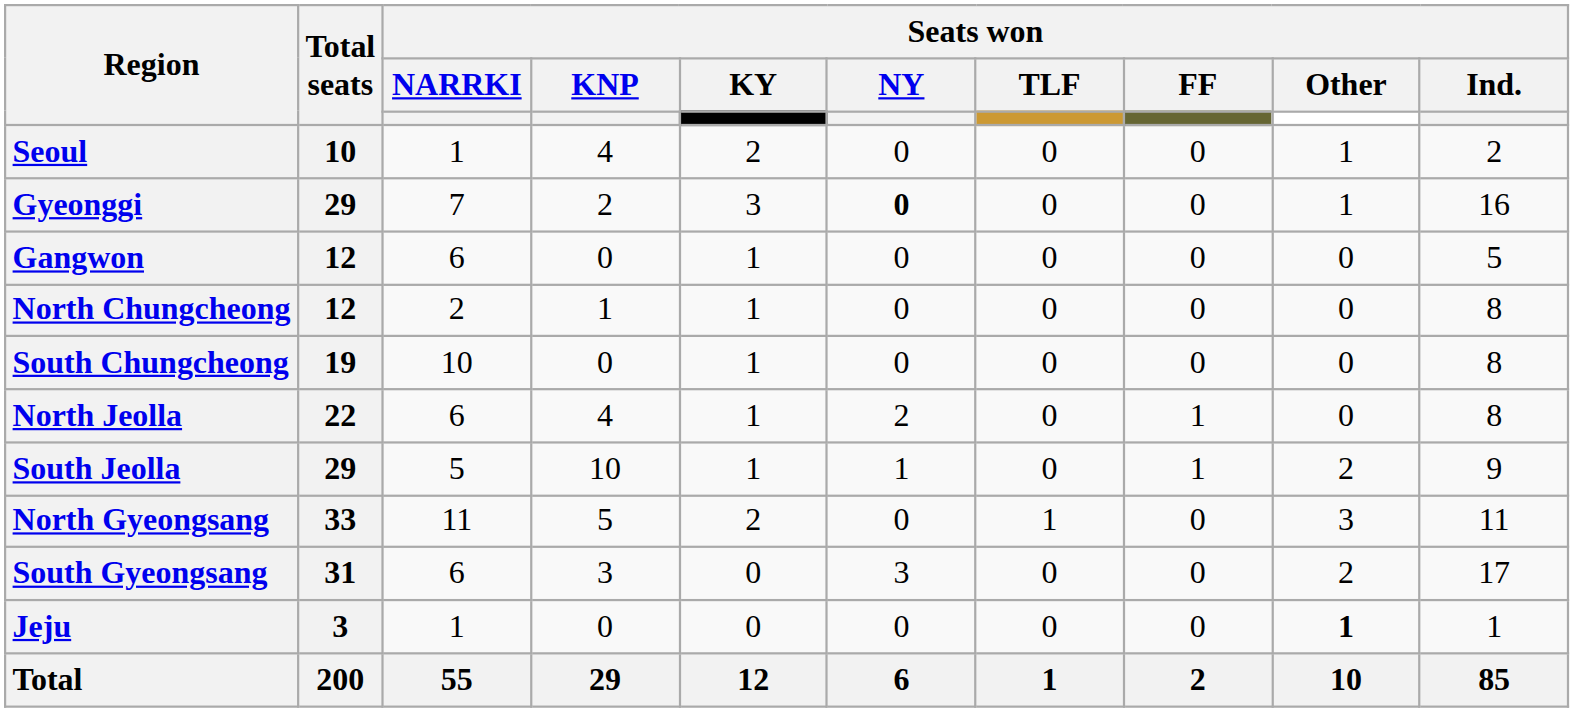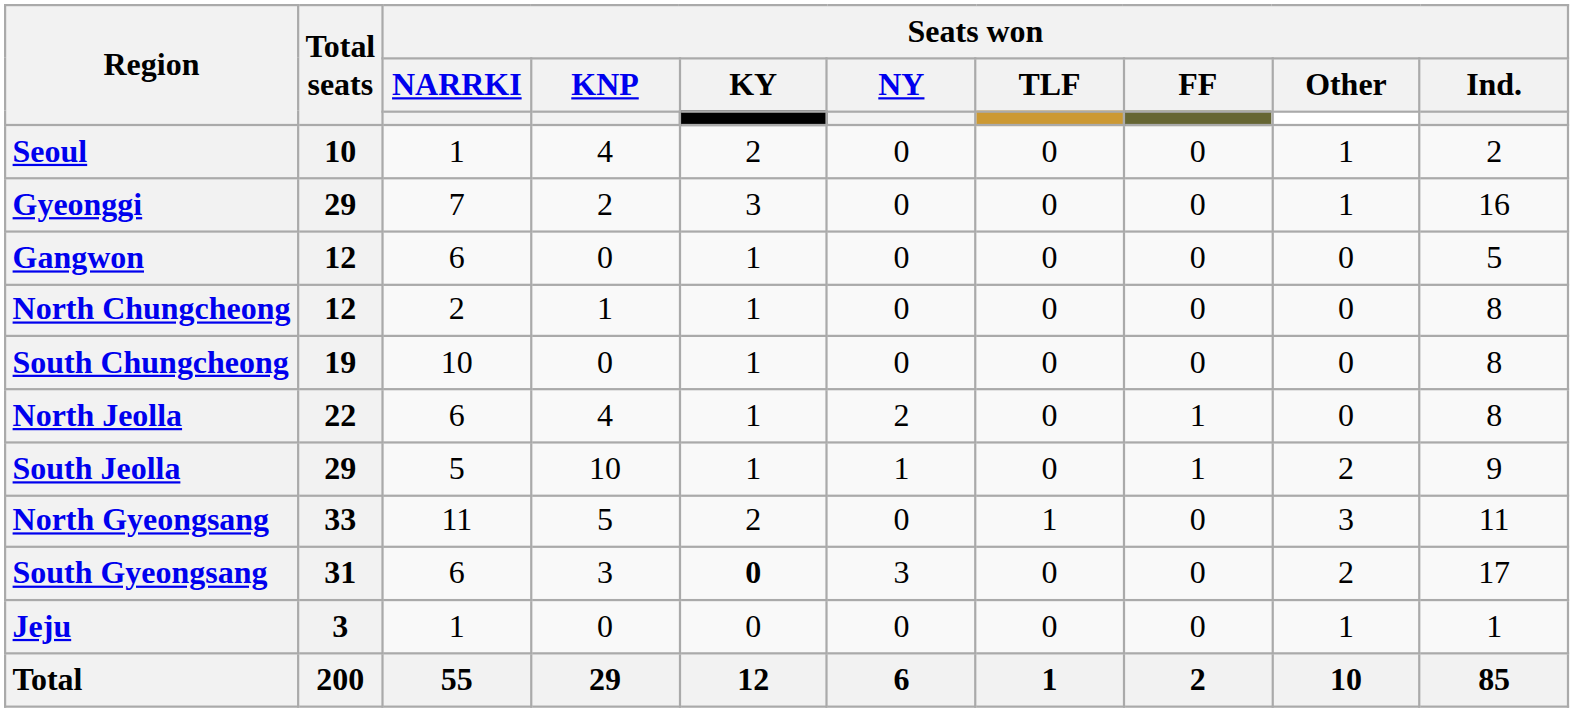(901, 204) bold -> (901, 204) normal
(753, 573) normal -> (753, 573) bold
(1346, 626) bold -> (1346, 626) normal
